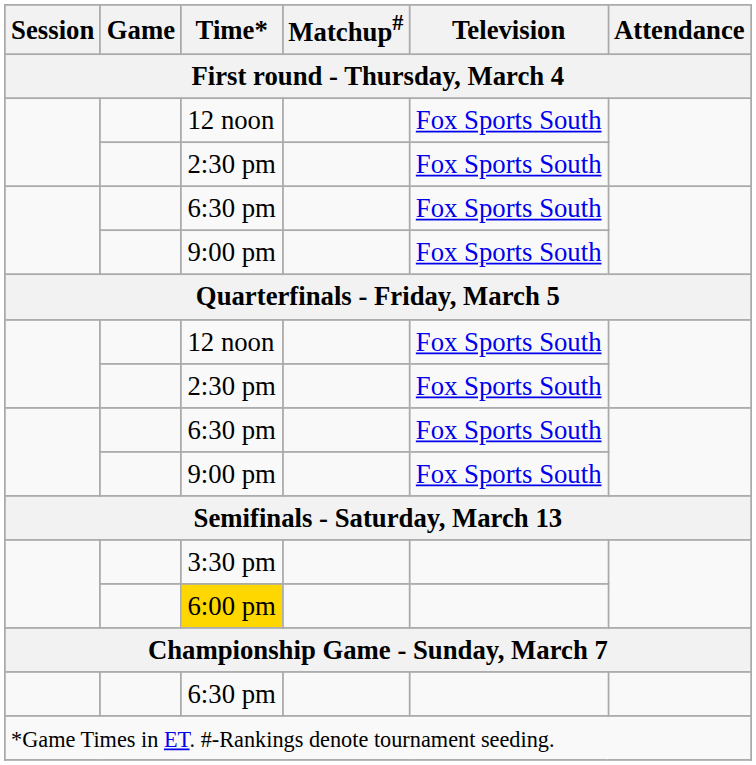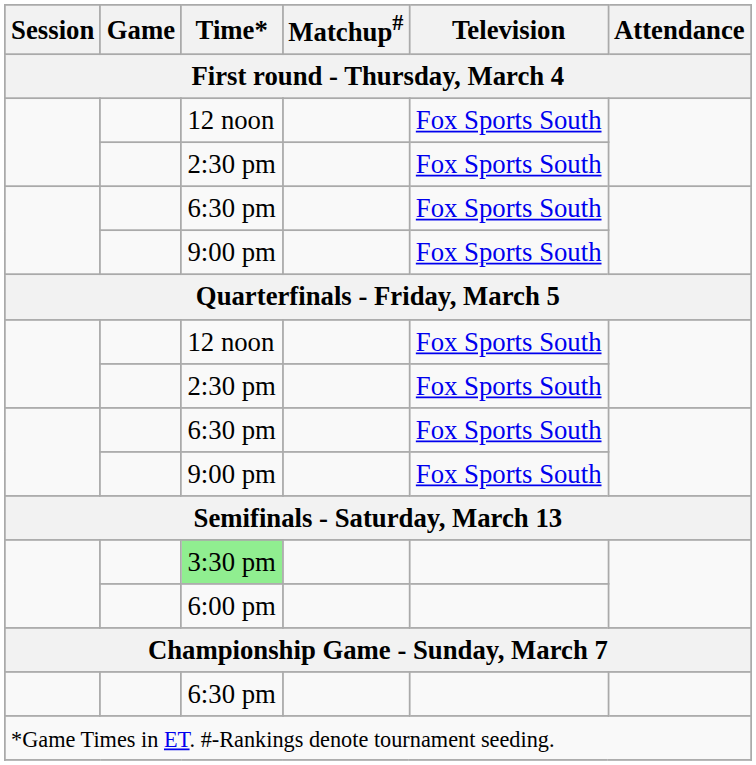(232, 561) no background -> (232, 561) lightgreen background
(232, 605) gold background -> (232, 605) no background
